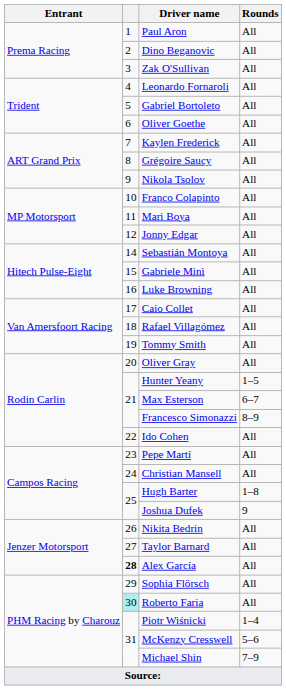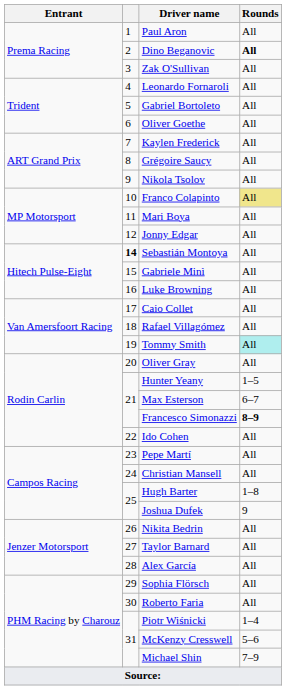(249, 50) normal -> (249, 50) bold
(249, 197) no background -> (249, 197) khaki background
(131, 252) normal -> (131, 252) bold
(249, 344) no background -> (249, 344) paleturquoise background
(250, 418) normal -> (250, 418) bold
(131, 565) bold -> (131, 565) normal
(131, 602) paleturquoise background -> (131, 602) no background
